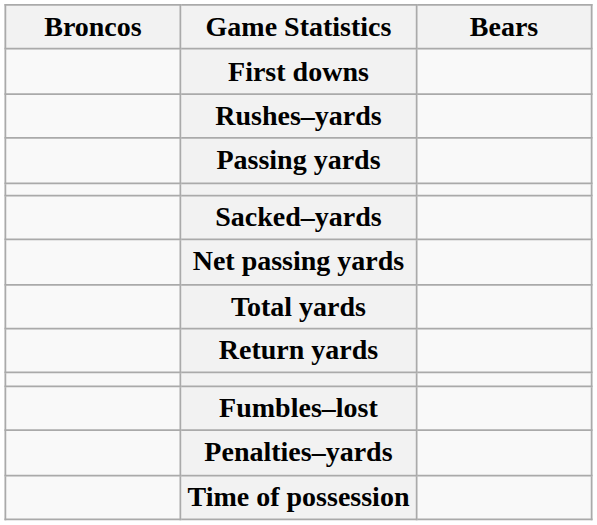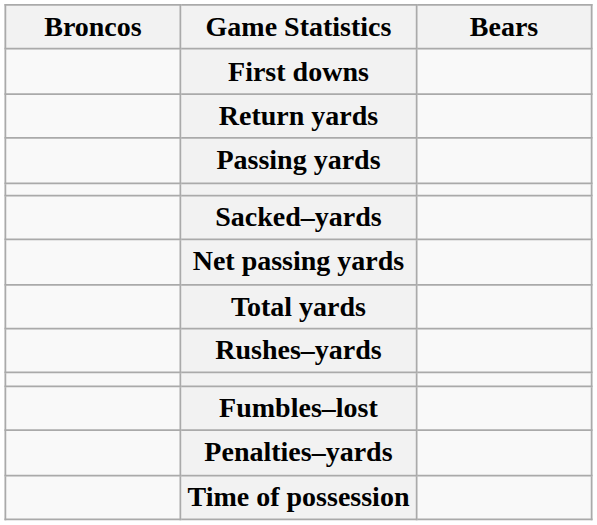rows swapped: (93, 116) <-> (93, 351)
